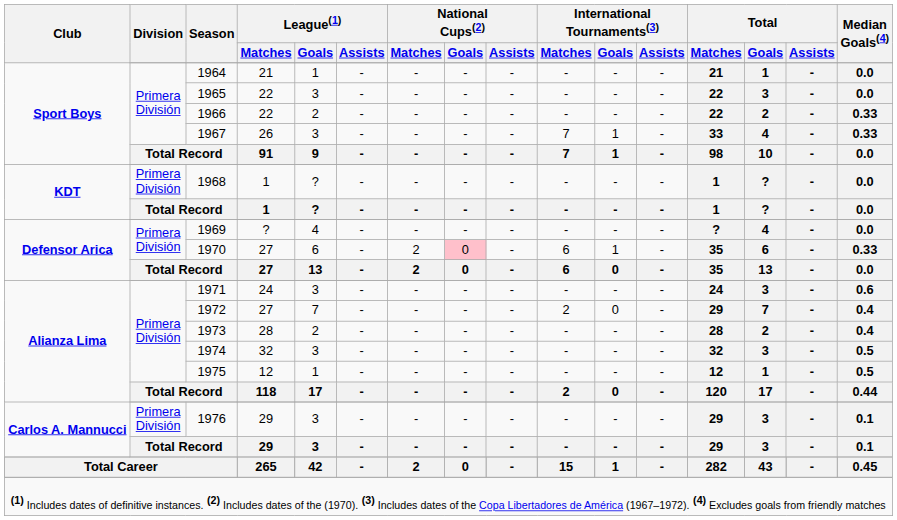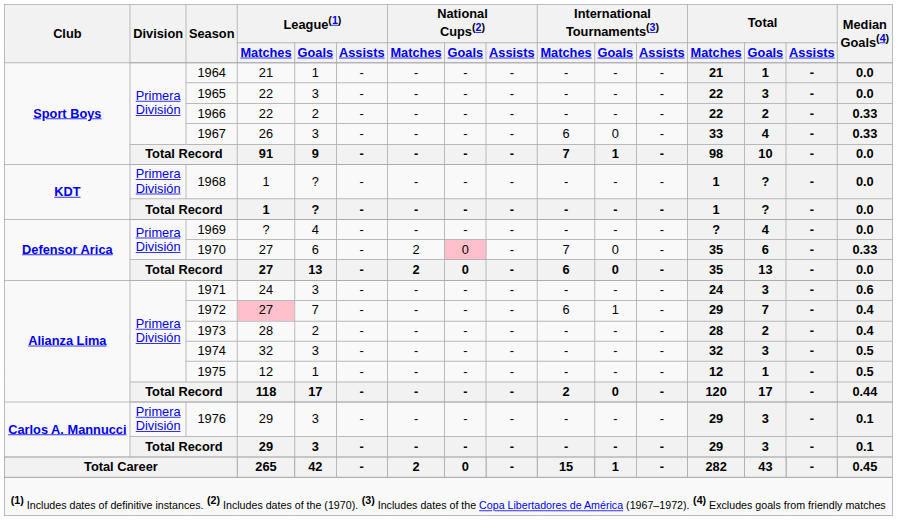(566, 134) 7 -> (566, 134) 6
(615, 134) 1 -> (615, 134) 0
(566, 249) 6 -> (566, 249) 7
(615, 249) 1 -> (615, 249) 0
(266, 310) no background -> (266, 310) pink background
(566, 310) 2 -> (566, 310) 6
(615, 310) 0 -> (615, 310) 1
